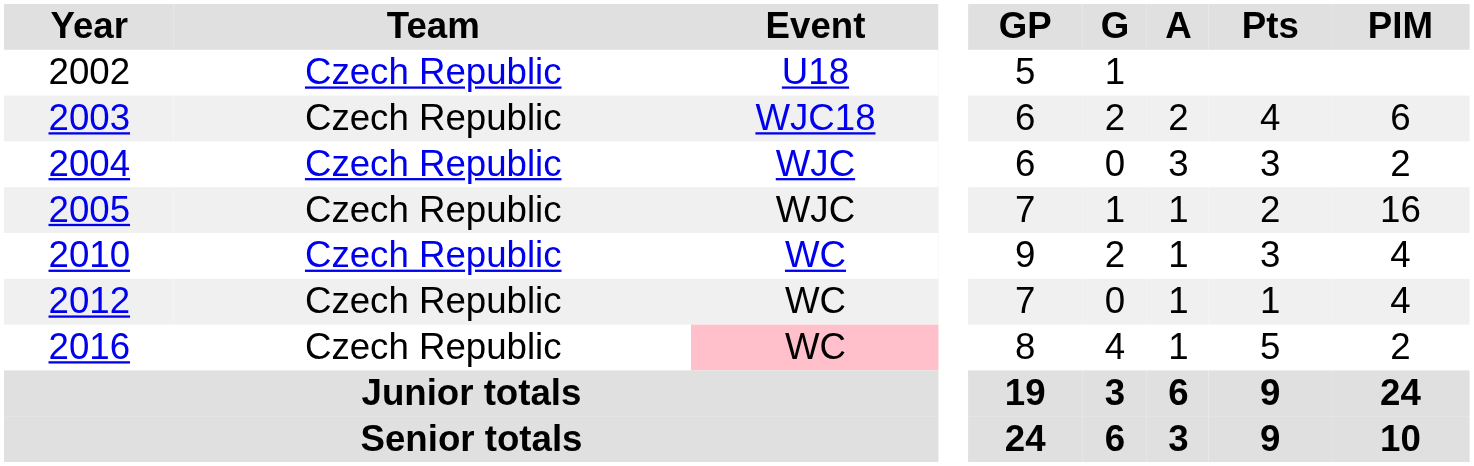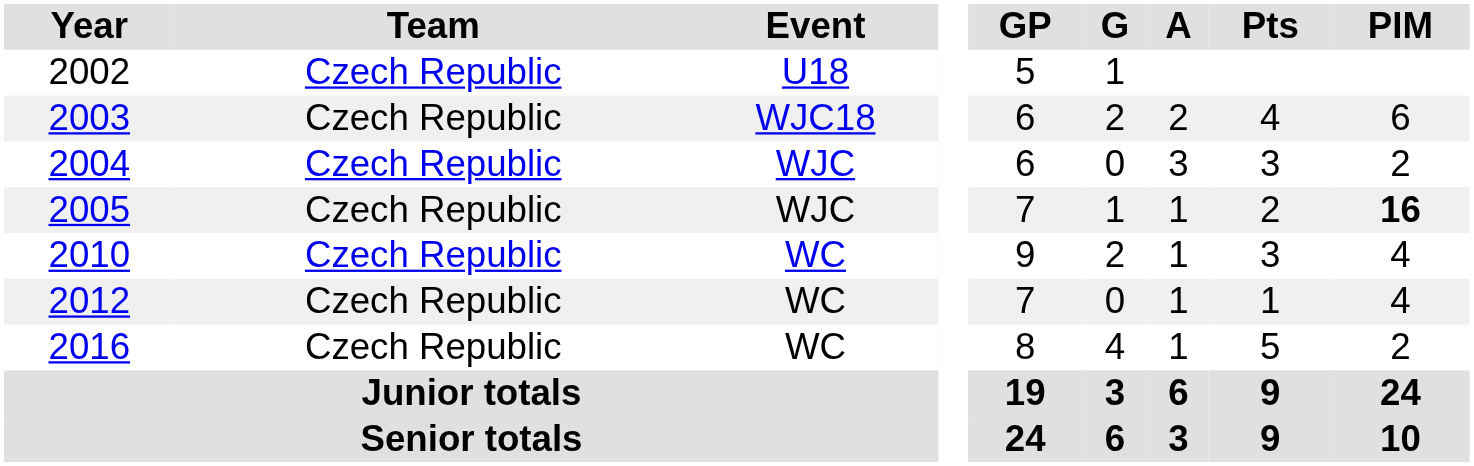(1400, 209) normal -> (1400, 209) bold
(815, 346) pink background -> (815, 346) no background
